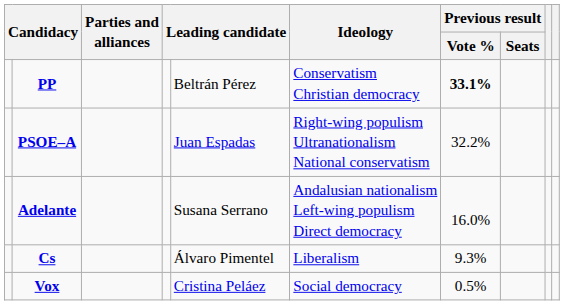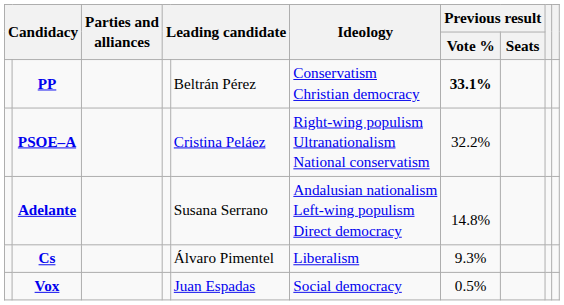(215, 142) Juan Espadas -> (220, 142) Cristina Peláez
(471, 220) 16.0% -> (471, 220) 14.8%
(220, 286) Cristina Peláez -> (215, 286) Juan Espadas
